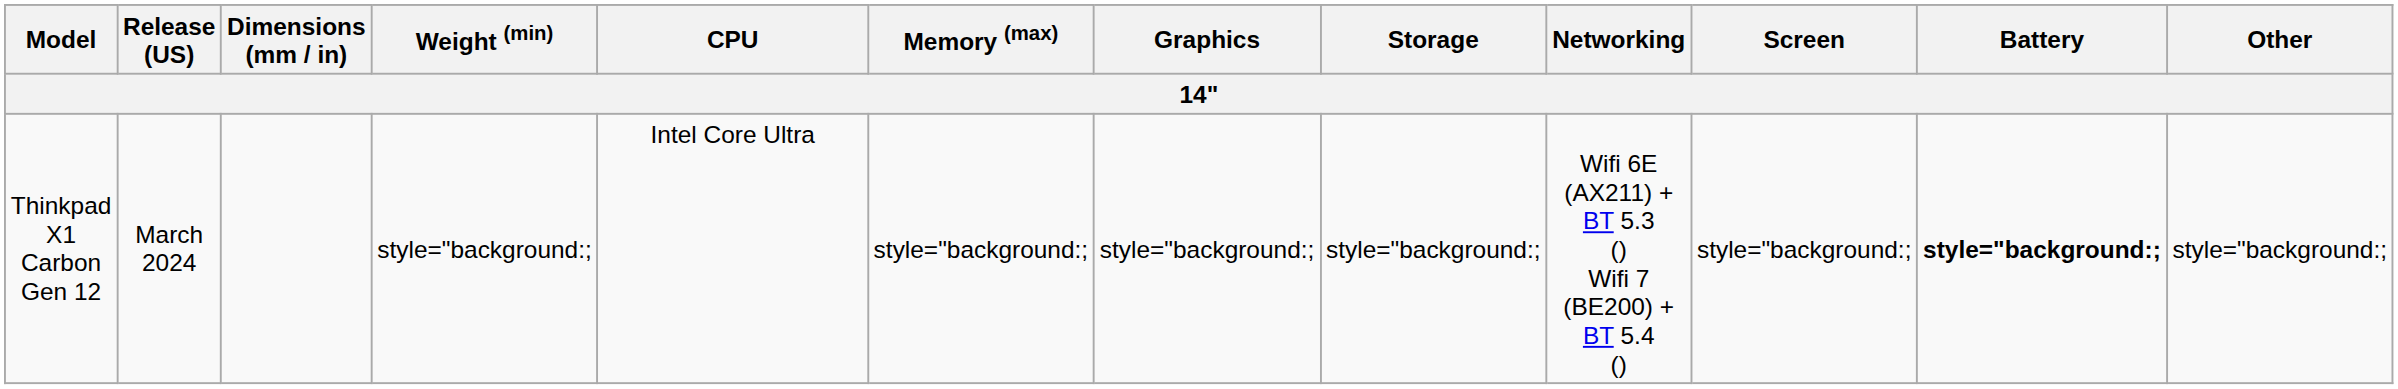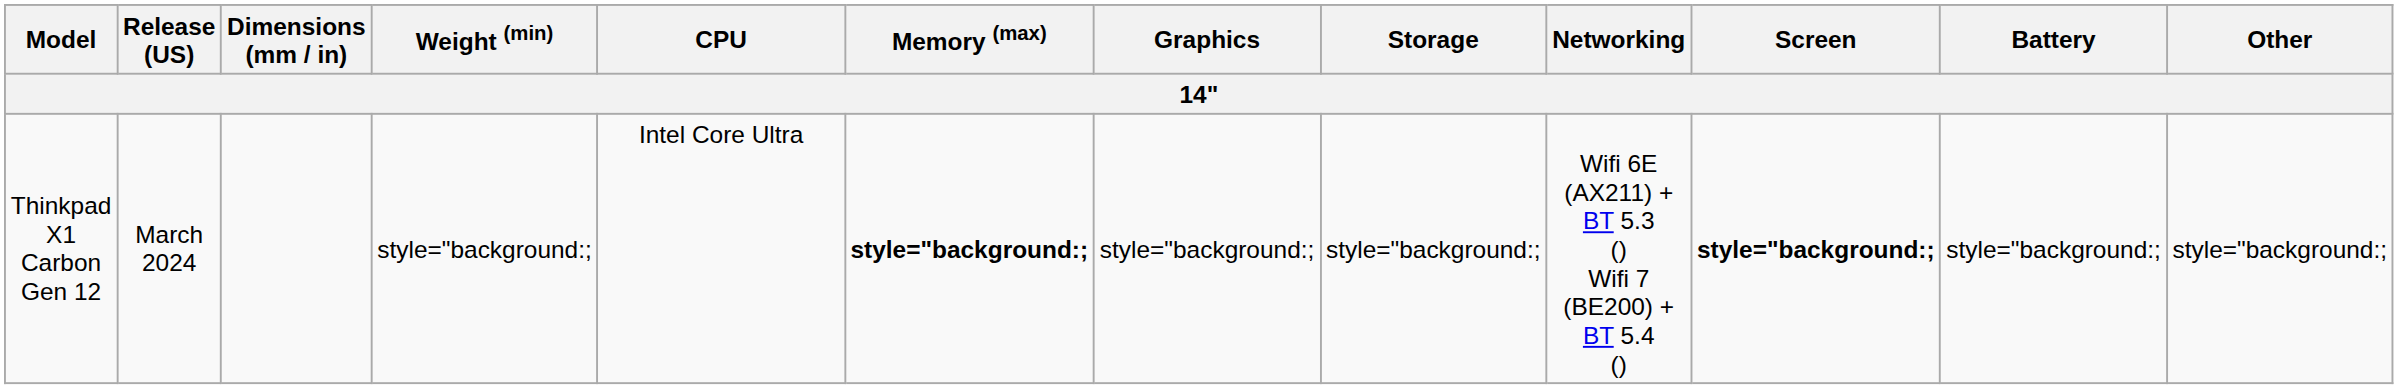(981, 249) normal -> (969, 249) bold
(1804, 249) normal -> (1816, 249) bold
(2042, 249) bold -> (2054, 249) normal
